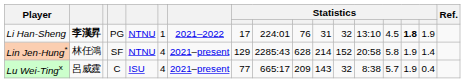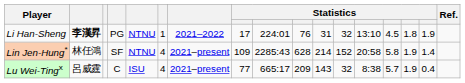(410, 33) bold -> (410, 33) normal
(242, 51) 129 -> (242, 51) 109
